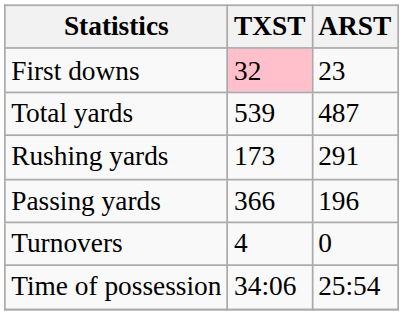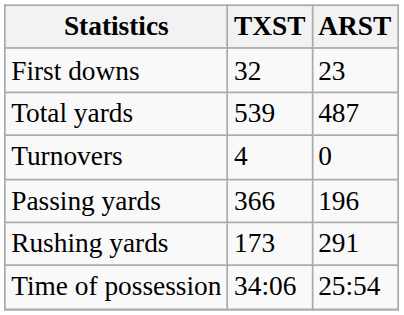(248, 69) pink background -> (248, 69) no background
rows swapped: (90, 156) <-> (67, 243)
